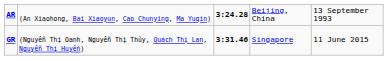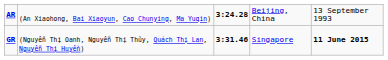(341, 41) normal -> (341, 41) bold
